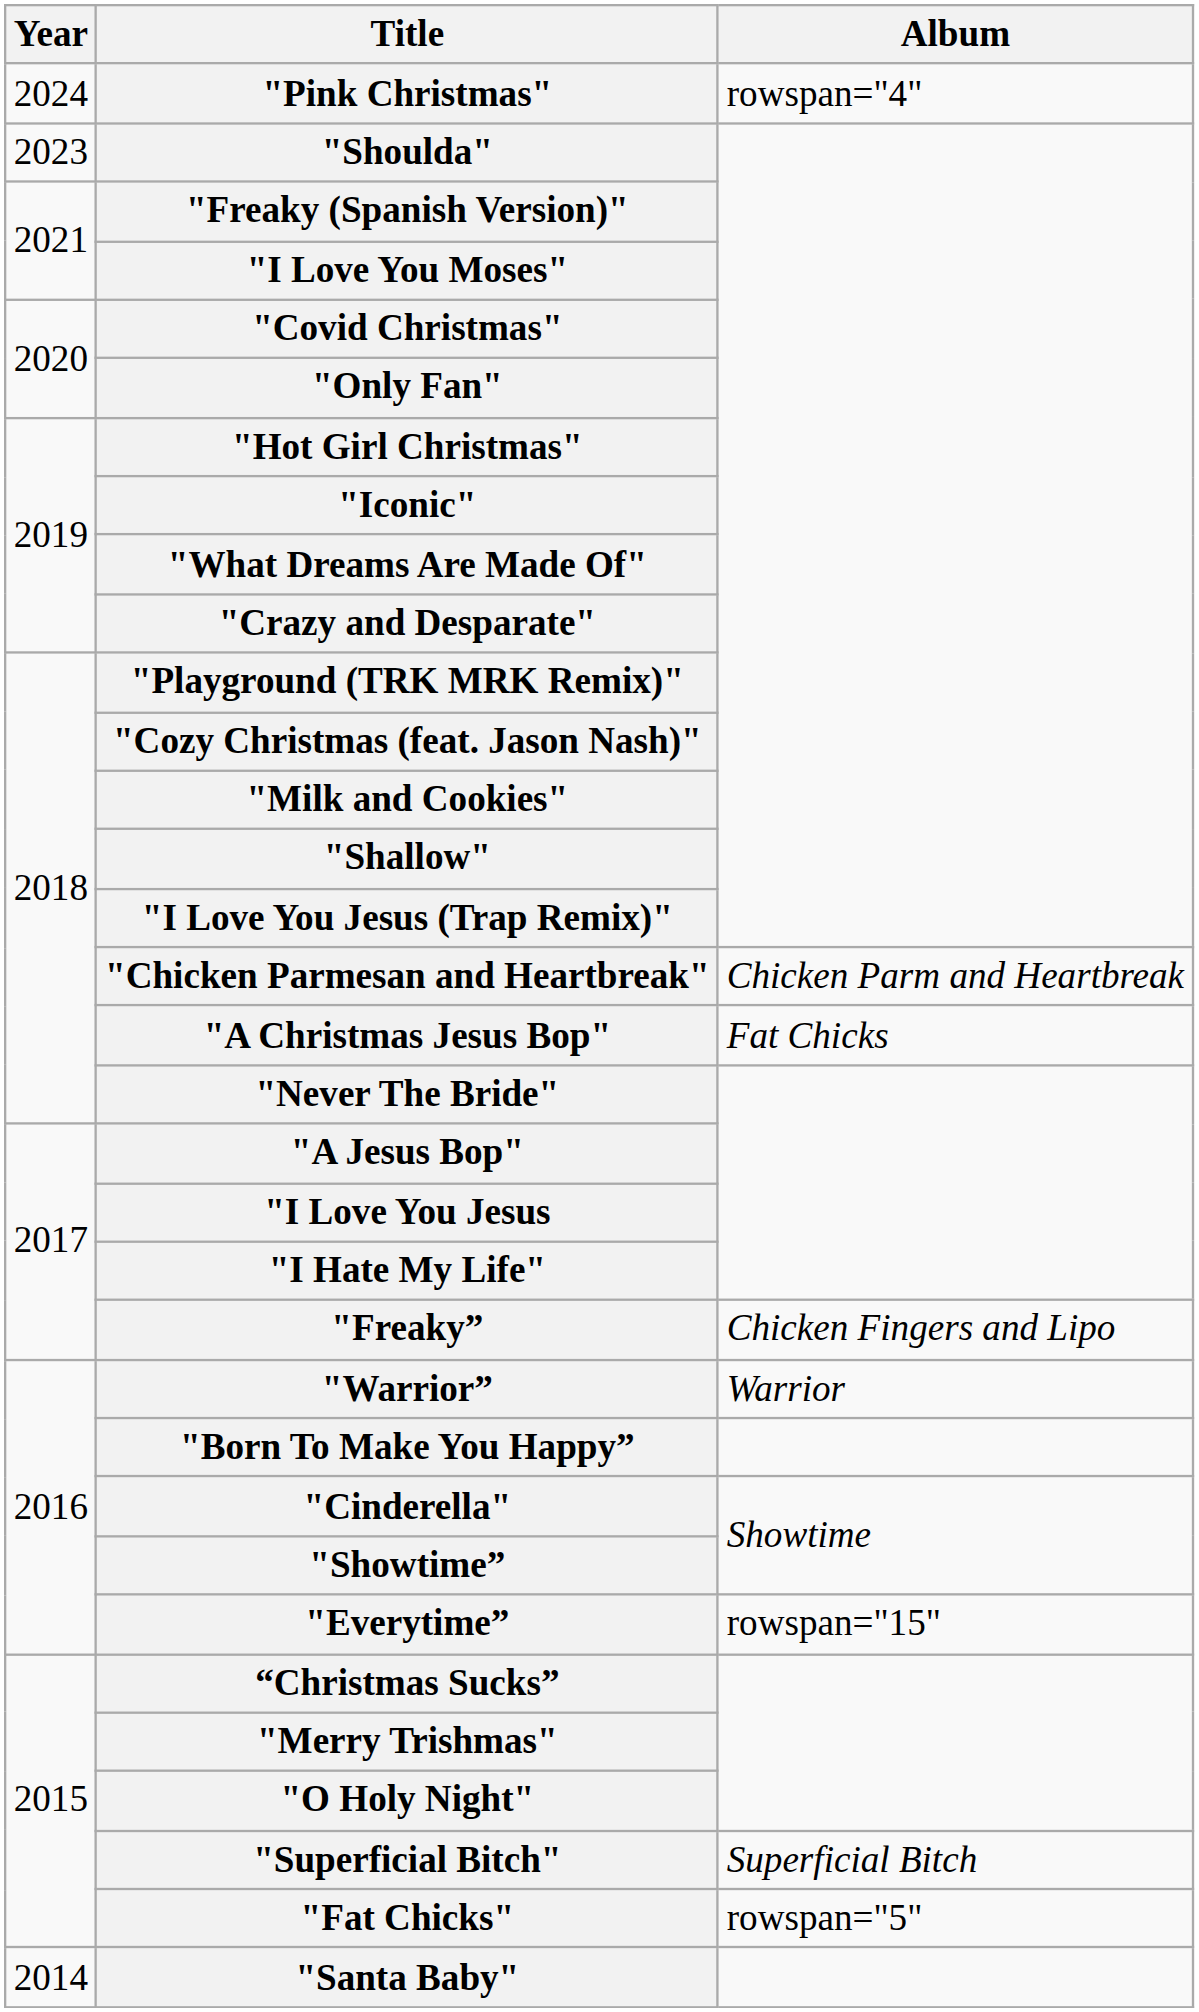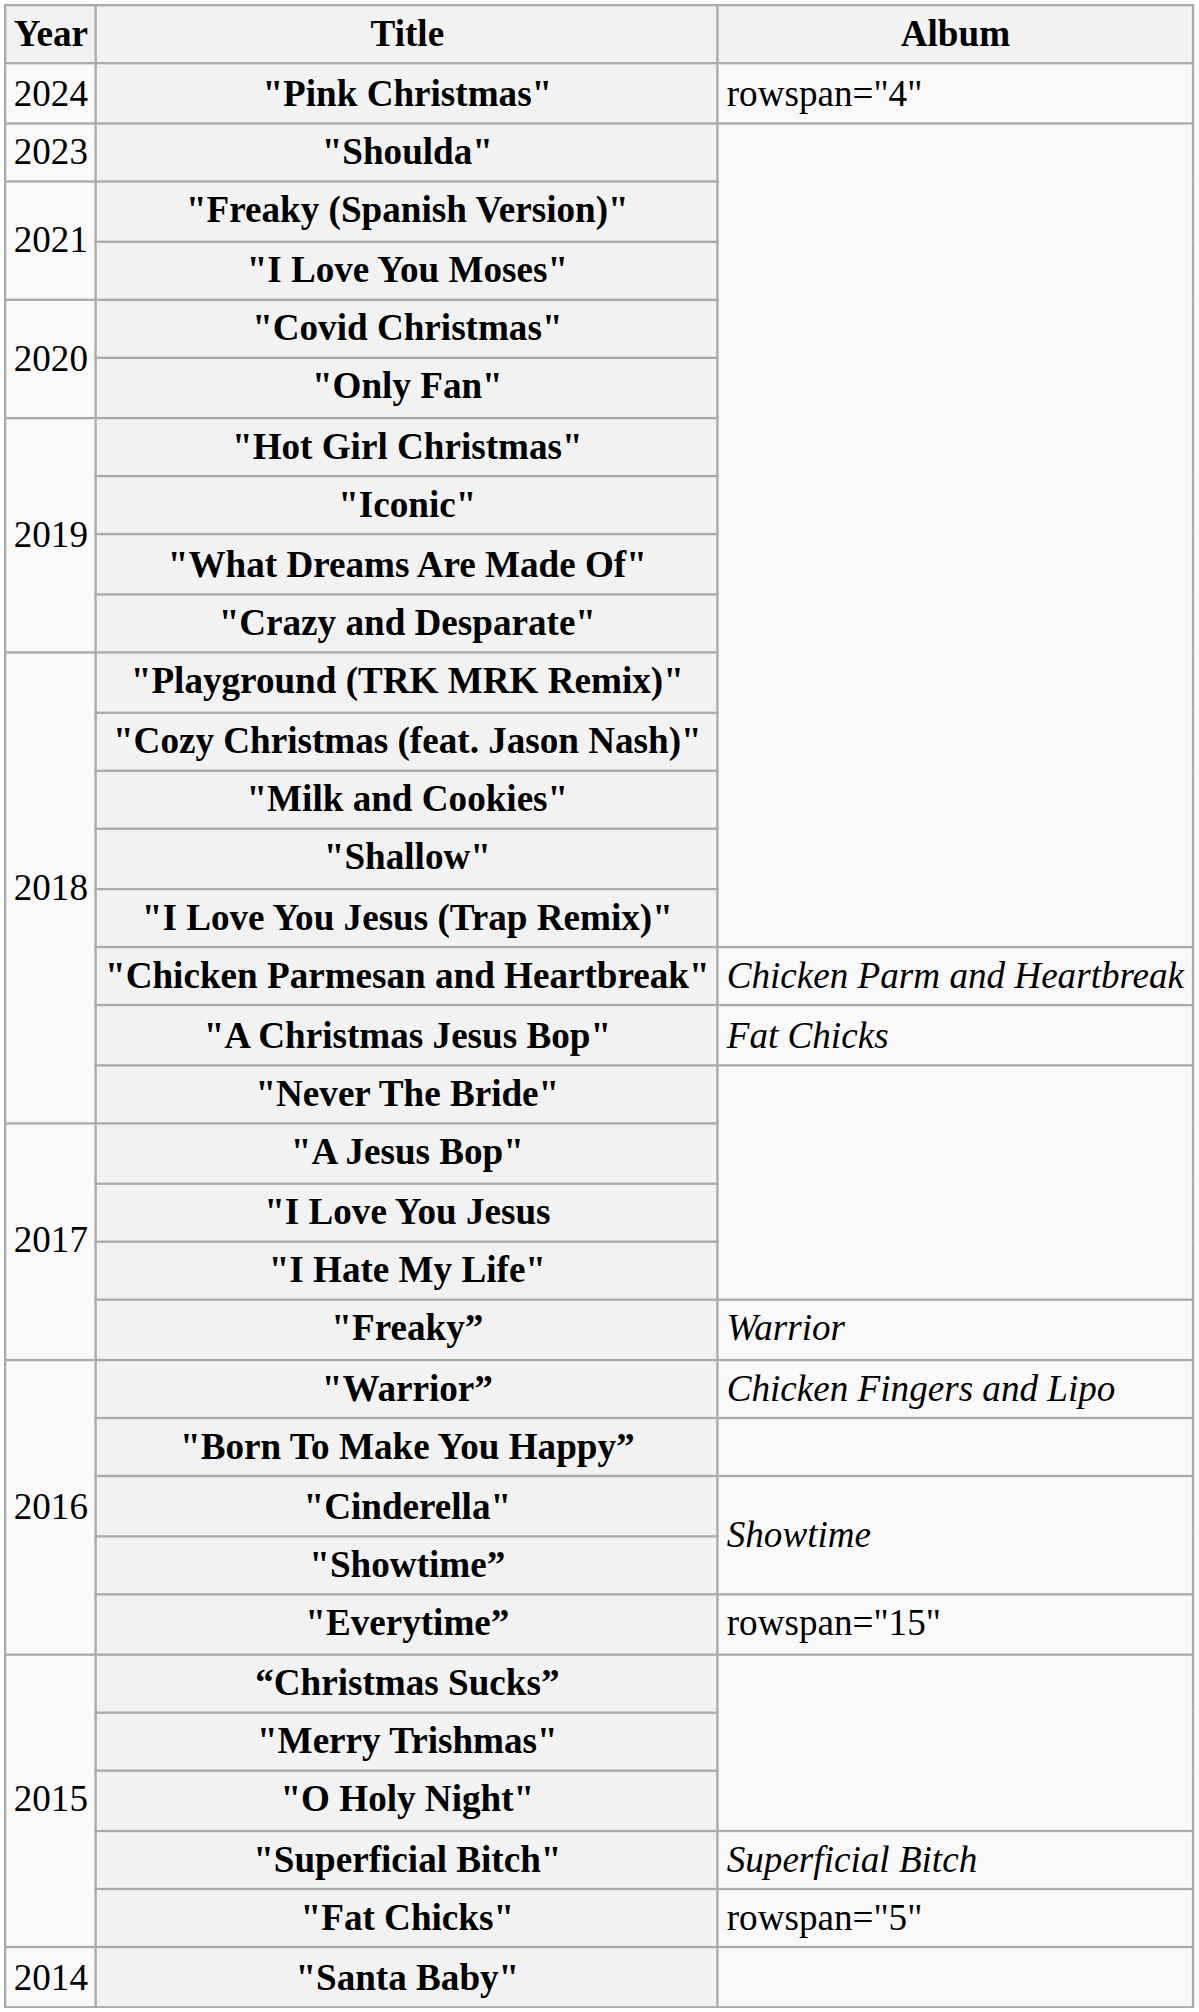(921, 1329) Chicken Fingers and Lipo -> (786, 1329) Warrior
(786, 1387) Warrior -> (921, 1387) Chicken Fingers and Lipo
